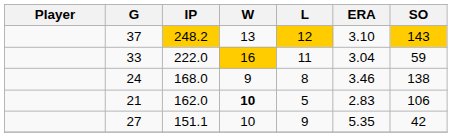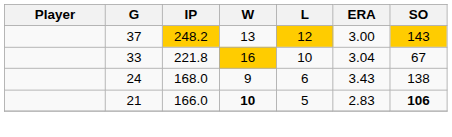(362, 36) 3.10 -> (362, 36) 3.00
(191, 57) 222.0 -> (191, 57) 221.8
(305, 57) 11 -> (305, 57) 10
(419, 57) 59 -> (419, 57) 67
(305, 79) 8 -> (305, 79) 6
(362, 79) 3.46 -> (362, 79) 3.43
(191, 100) 162.0 -> (191, 100) 166.0
(419, 100) normal -> (419, 100) bold
- row: (134, 121)
